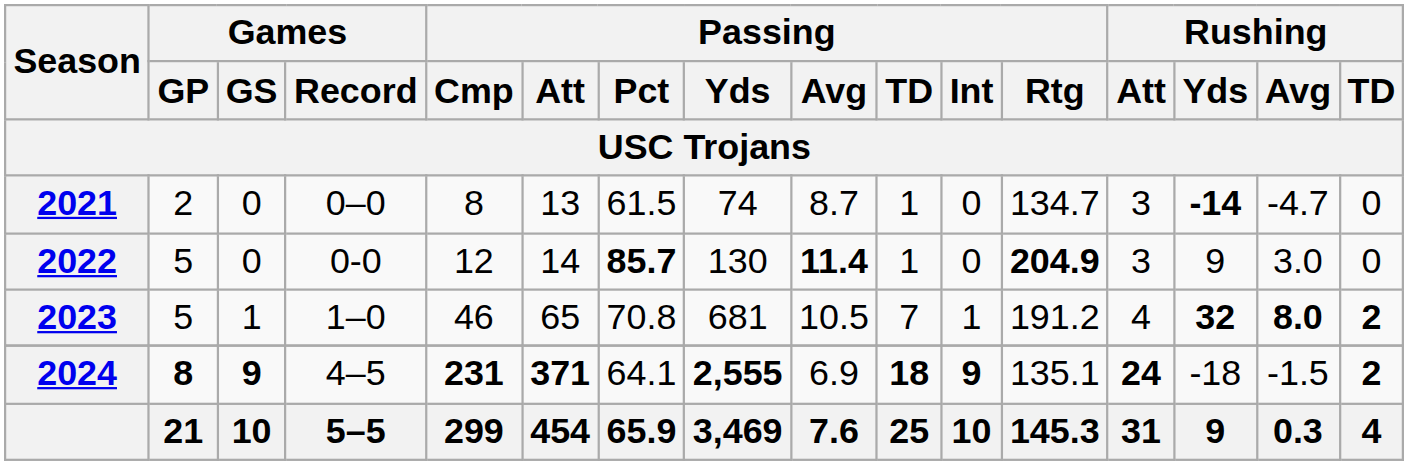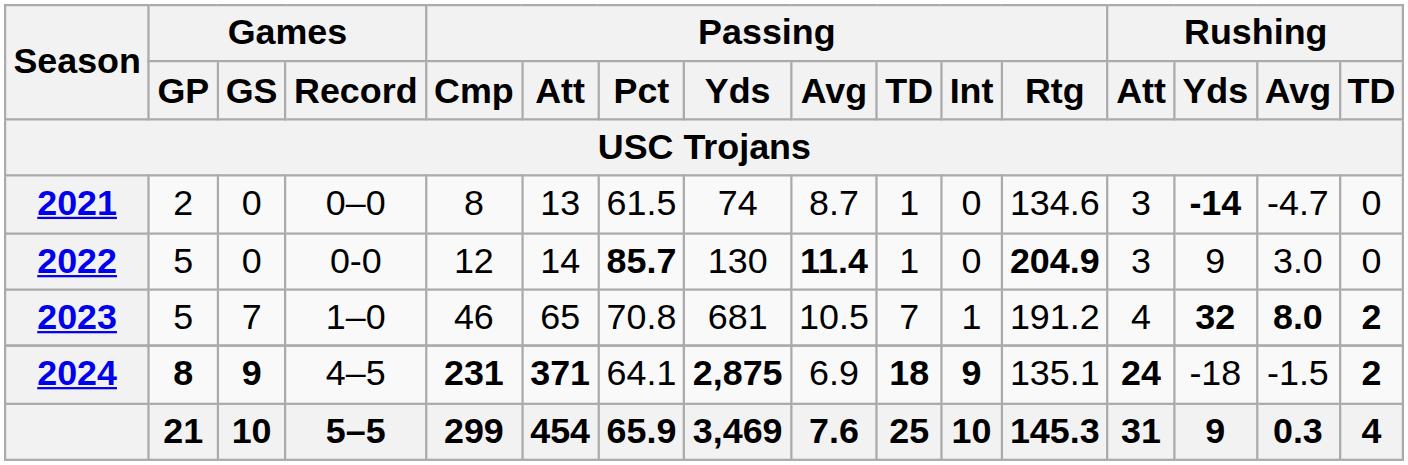(1055, 203) 134.7 -> (1055, 203) 134.6
(252, 317) 1 -> (252, 317) 7
(738, 373) 2,555 -> (738, 373) 2,875
